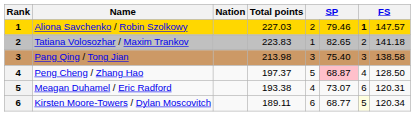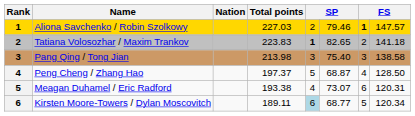(312, 42) normal -> (312, 42) bold
(339, 73) pink background -> (339, 73) no background
(312, 103) no background -> (312, 103) lightblue background
(364, 103) lightyellow background -> (364, 103) no background
